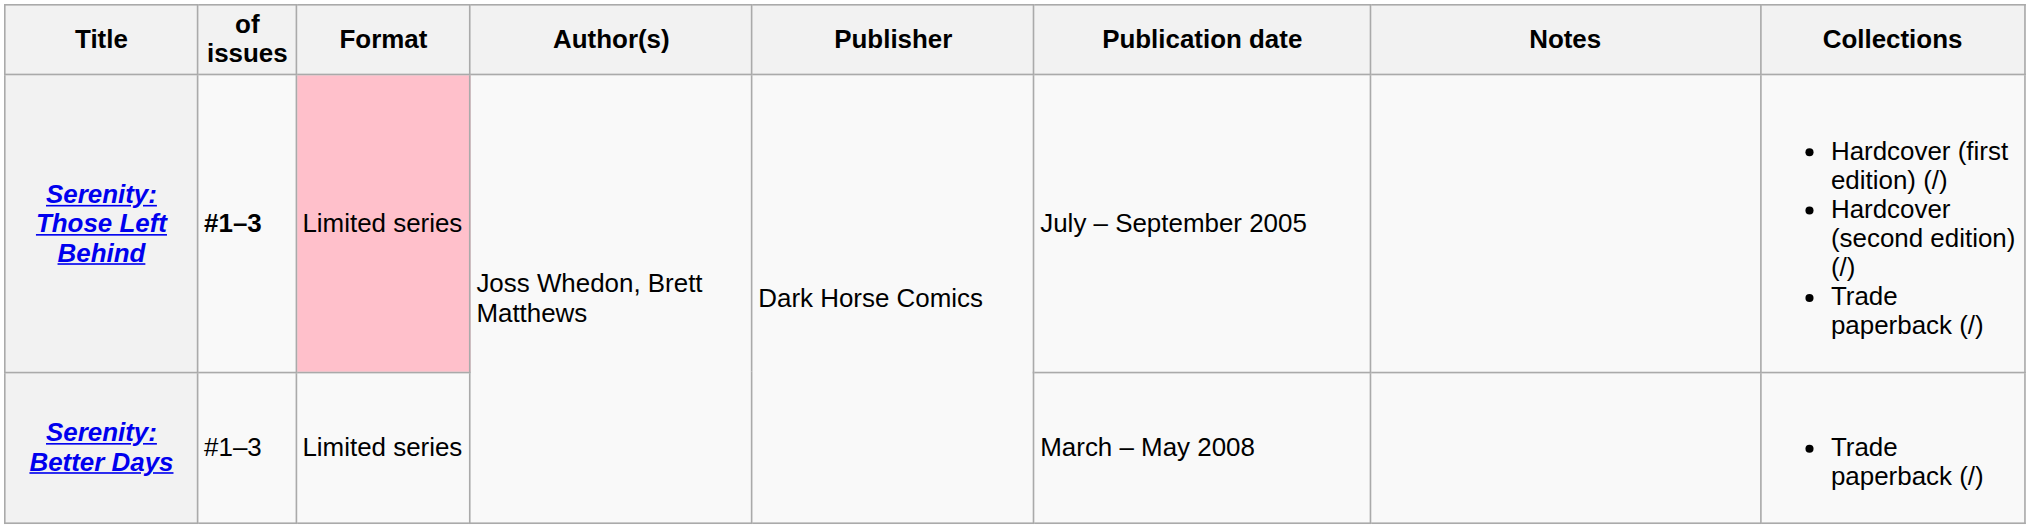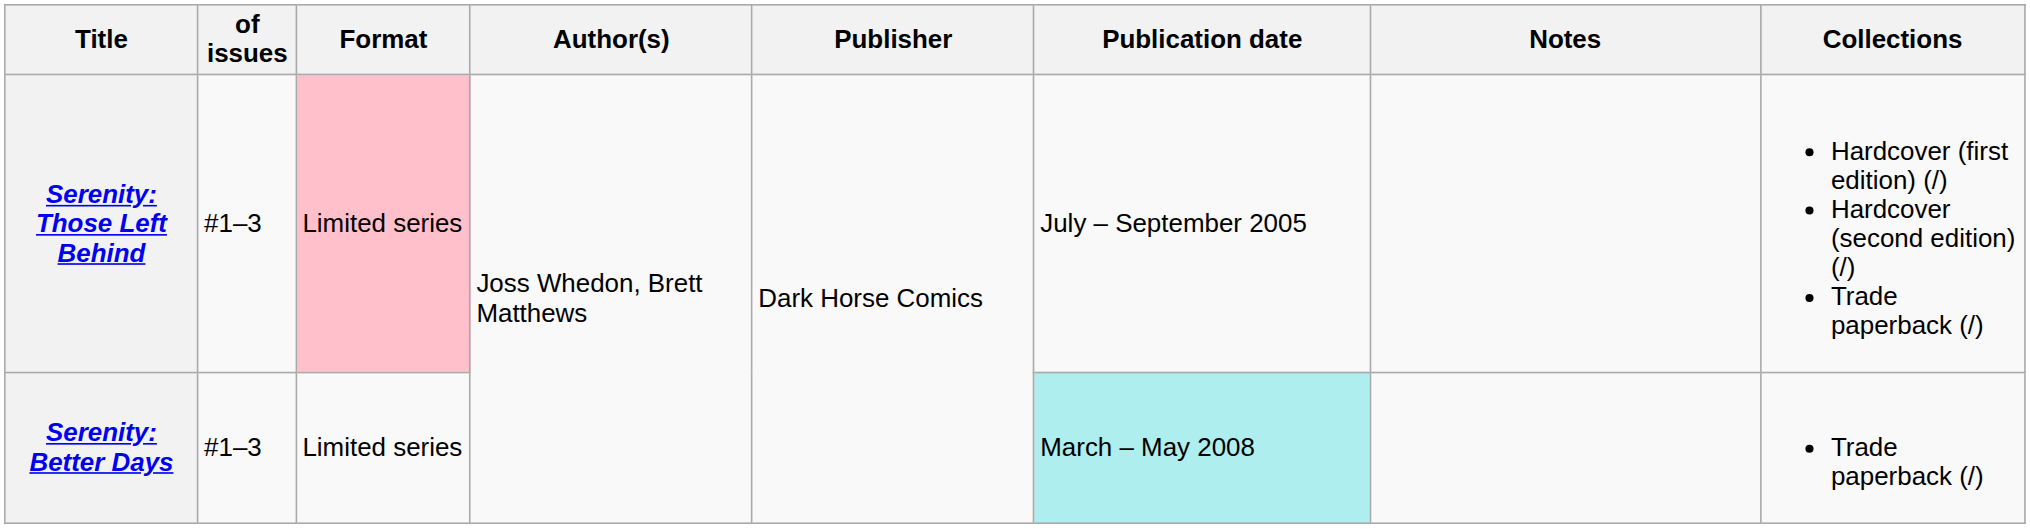(233, 223) bold -> (233, 223) normal
(1148, 447) no background -> (1148, 447) paleturquoise background
